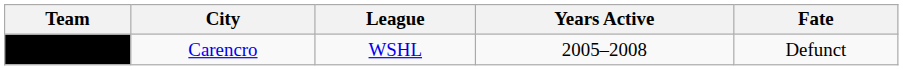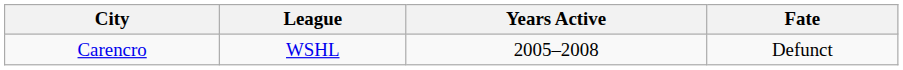- column: (68, 19)
